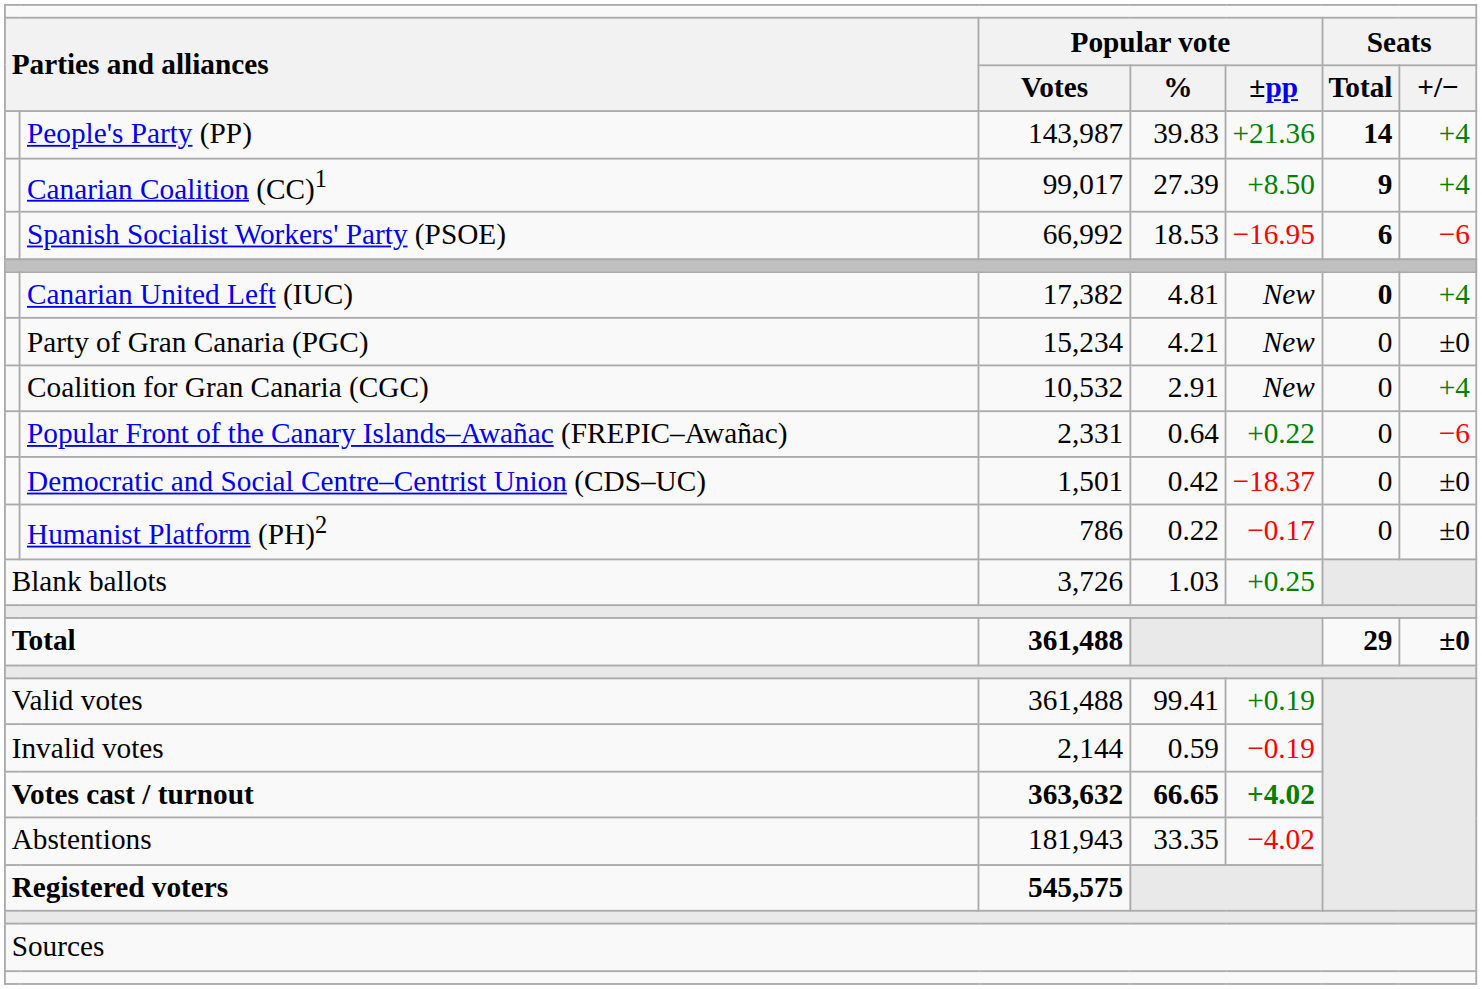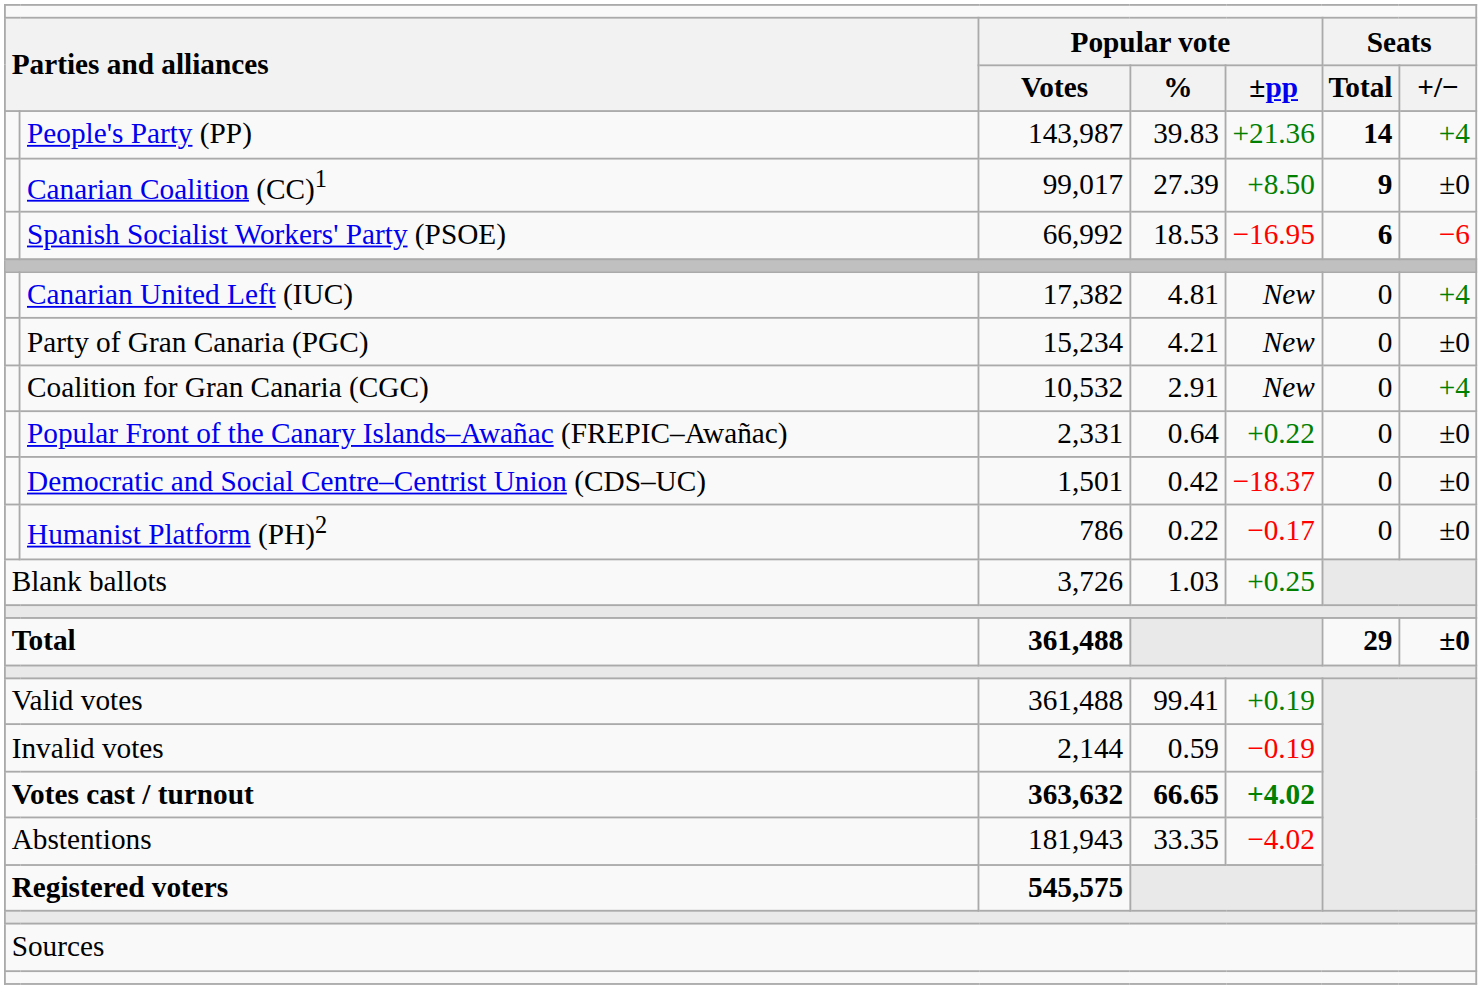(1454, 184) +4 -> (1455, 184) ±0
(1385, 294) bold -> (1385, 294) normal
(1454, 434) −6 -> (1455, 434) ±0
